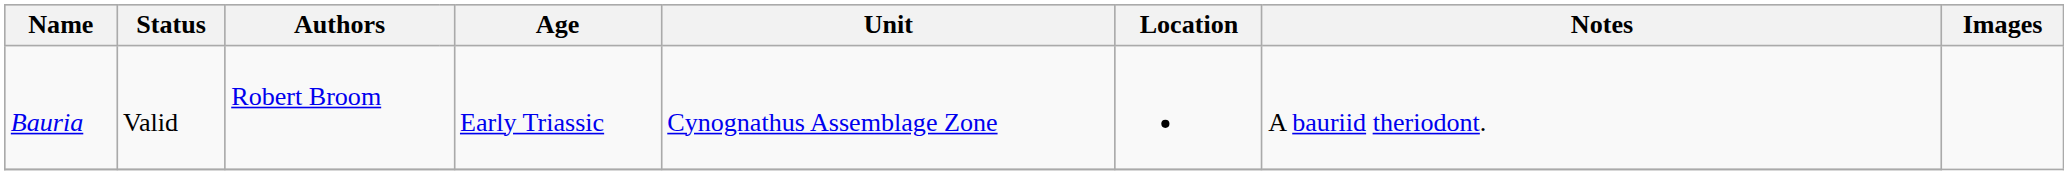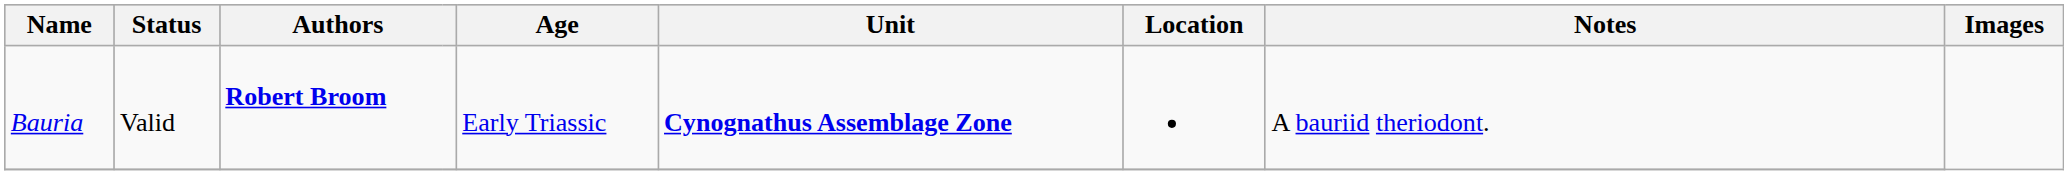(306, 95) normal -> (306, 95) bold
(832, 121) normal -> (838, 121) bold
